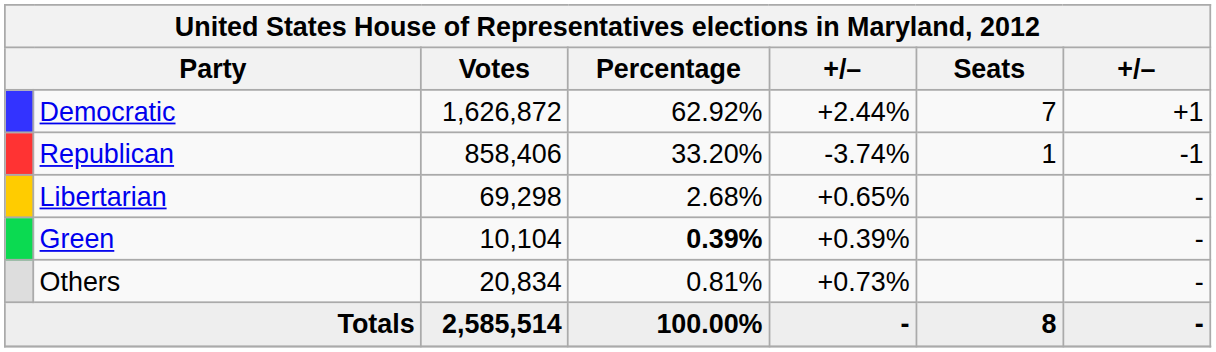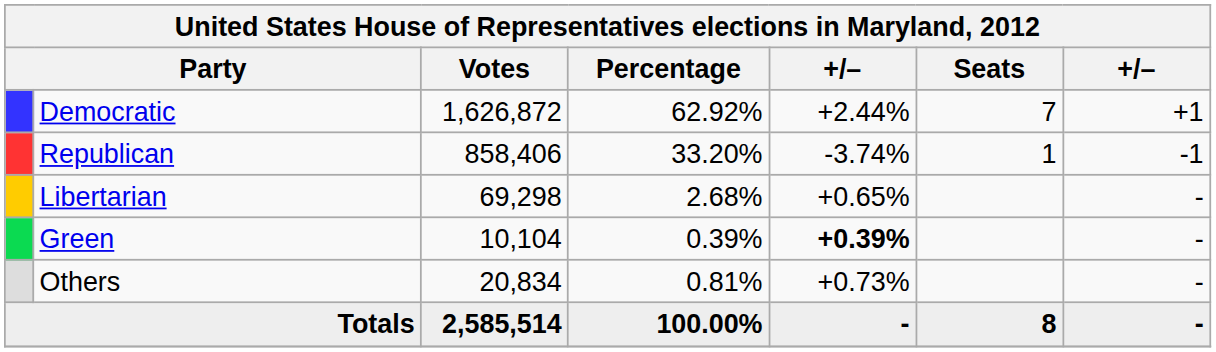(724, 239) bold -> (724, 239) normal
(864, 239) normal -> (864, 239) bold
